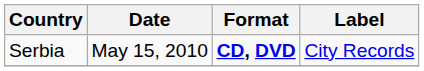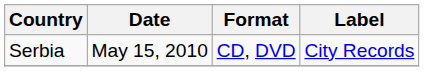(256, 50) bold -> (256, 50) normal
